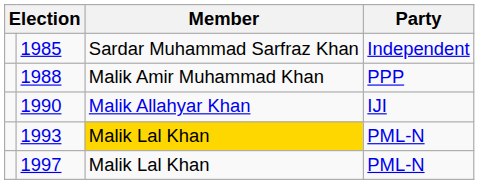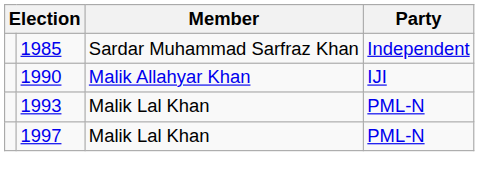- row: (41, 77)
(149, 135) gold background -> (149, 106) no background
